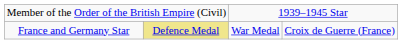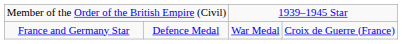(186, 30) khaki background -> (186, 30) no background
